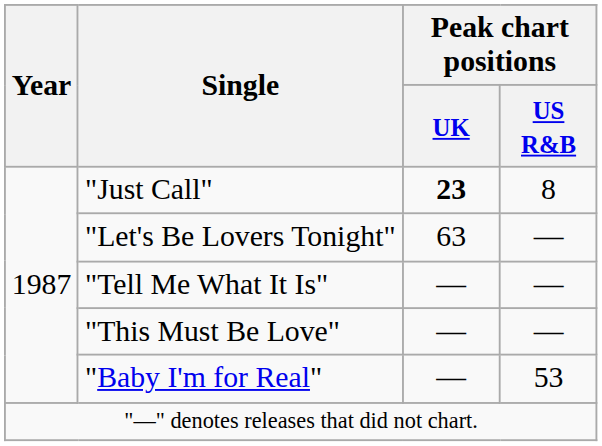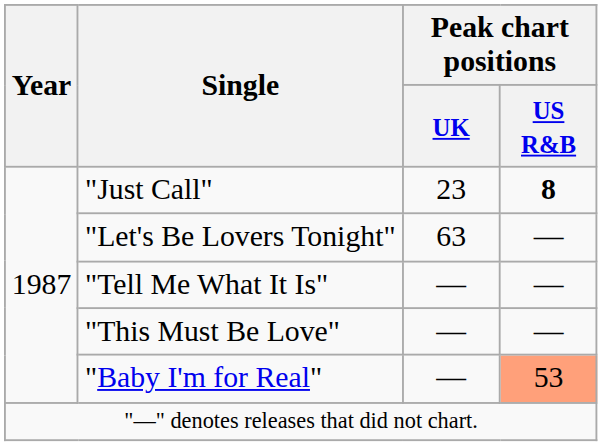(451, 189) bold -> (451, 189) normal
(549, 189) normal -> (549, 189) bold
(549, 378) no background -> (549, 378) lightsalmon background
